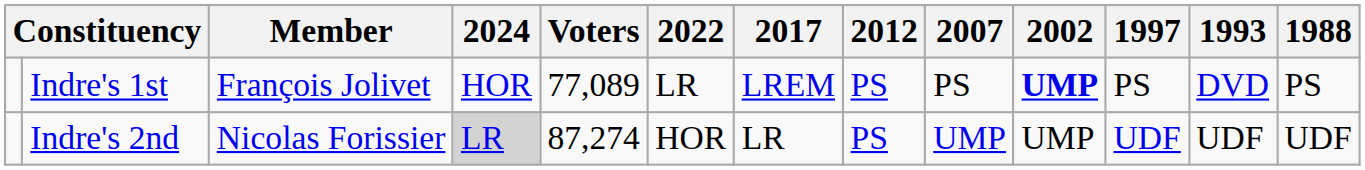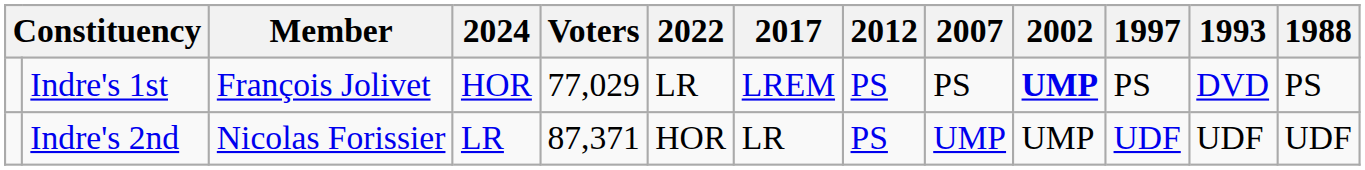(594, 84) 77,089 -> (594, 84) 77,029
(482, 137) lightgrey background -> (482, 137) no background
(594, 137) 87,274 -> (594, 137) 87,371
